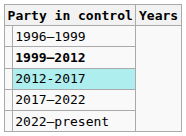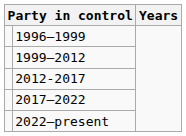(50, 57) bold -> (50, 57) normal
(50, 79) paleturquoise background -> (50, 79) no background
